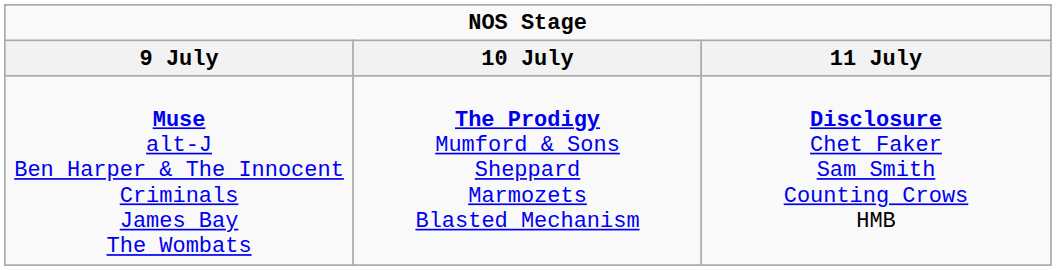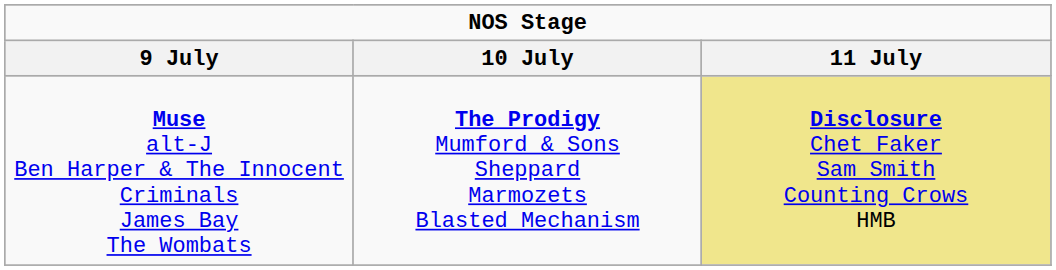(876, 170) no background -> (876, 170) khaki background
